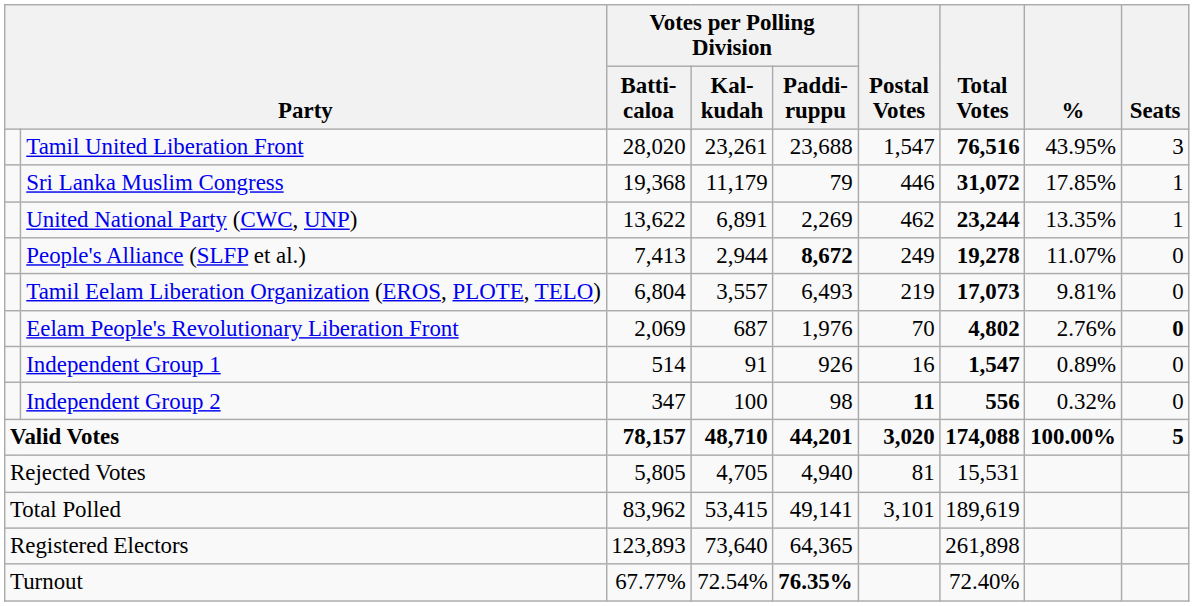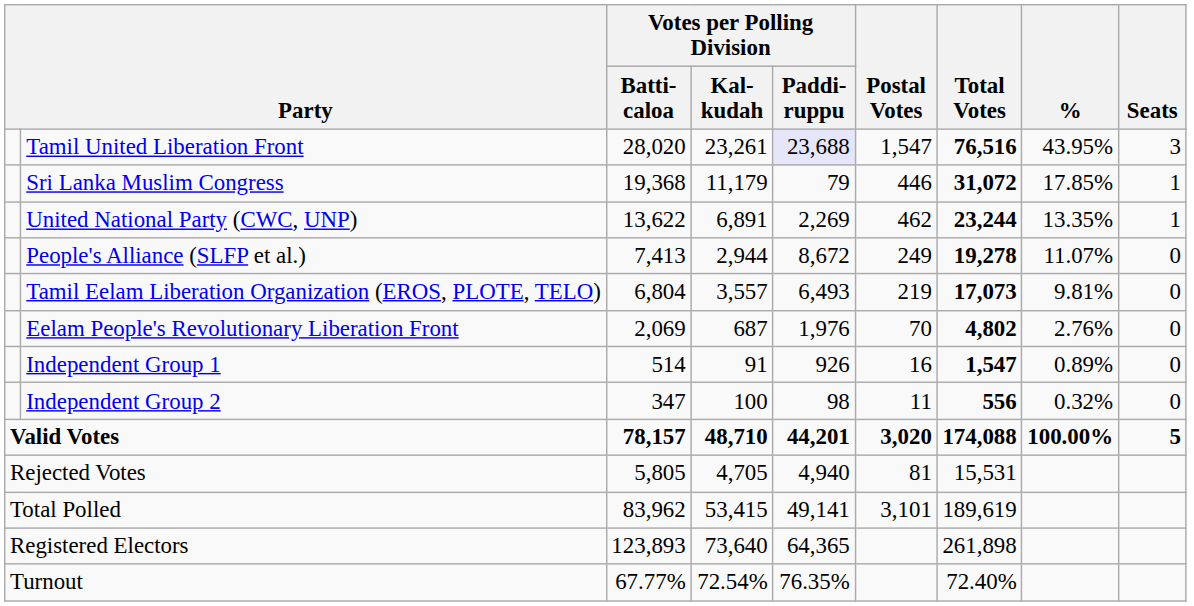(821, 146) no background -> (818, 146) lavender background
(827, 255) bold -> (824, 255) normal
(1178, 328) bold -> (1175, 328) normal
(924, 400) bold -> (921, 400) normal
(815, 582) bold -> (815, 582) normal
